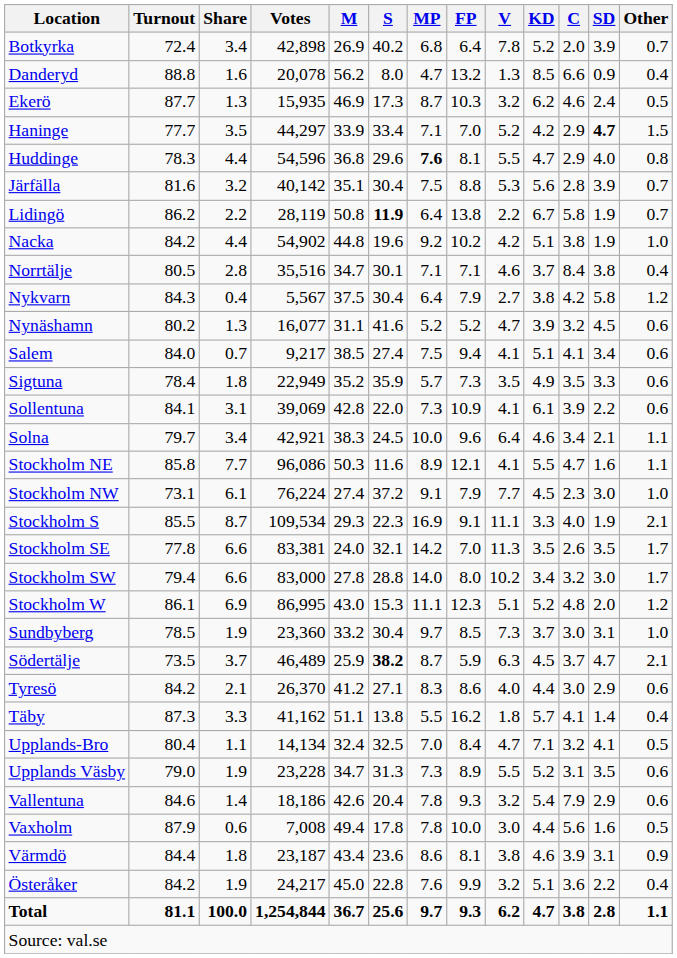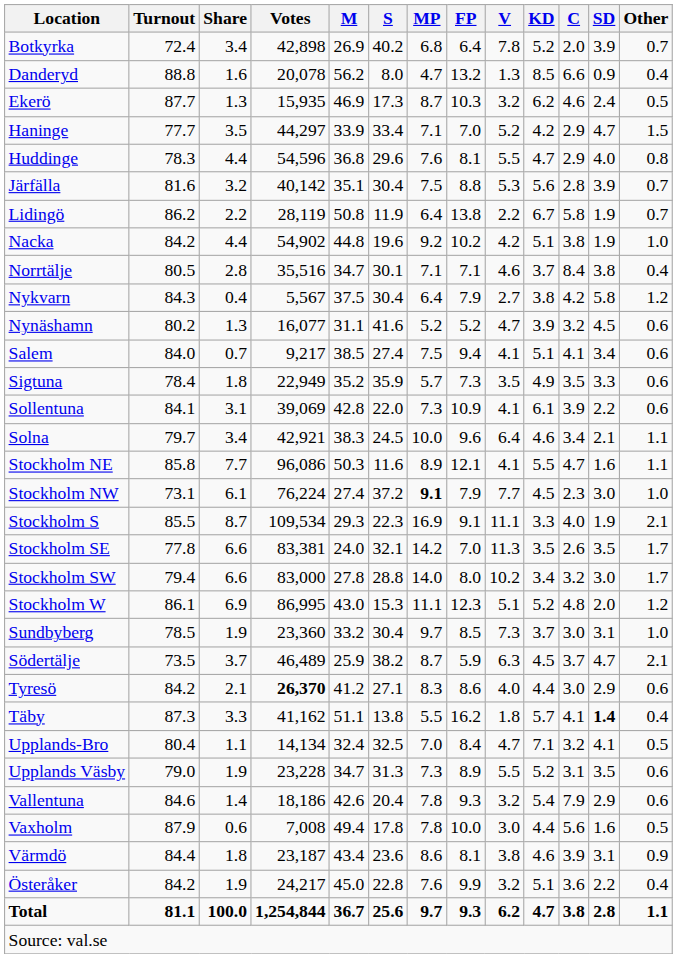(604, 130) bold -> (604, 130) normal
(431, 158) bold -> (431, 158) normal
(388, 213) bold -> (388, 213) normal
(431, 492) normal -> (431, 492) bold
(388, 660) bold -> (388, 660) normal
(301, 688) normal -> (301, 688) bold
(604, 716) normal -> (604, 716) bold
